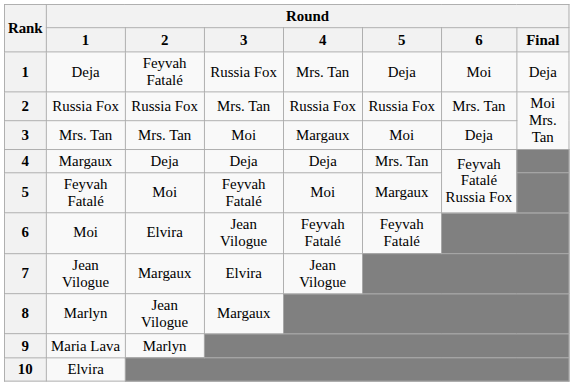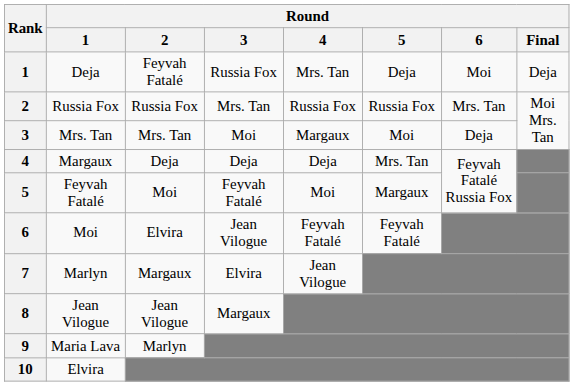(86, 273) Jean Vilogue -> (86, 273) Marlyn
(86, 313) Marlyn -> (86, 313) Jean Vilogue
